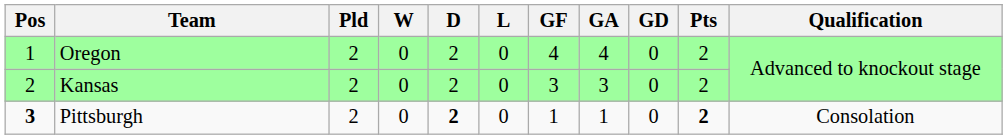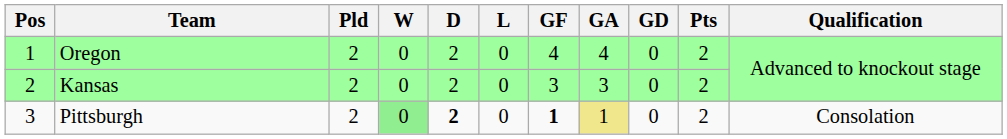(30, 117) bold -> (30, 117) normal
(404, 117) no background -> (404, 117) lightgreen background
(554, 117) normal -> (554, 117) bold
(604, 117) no background -> (604, 117) khaki background
(704, 117) bold -> (704, 117) normal
